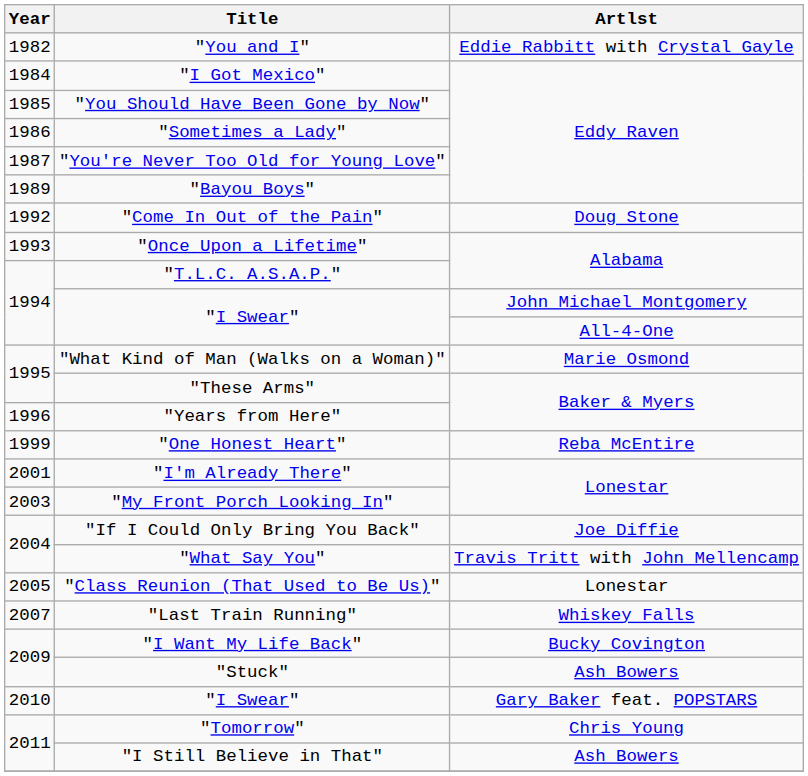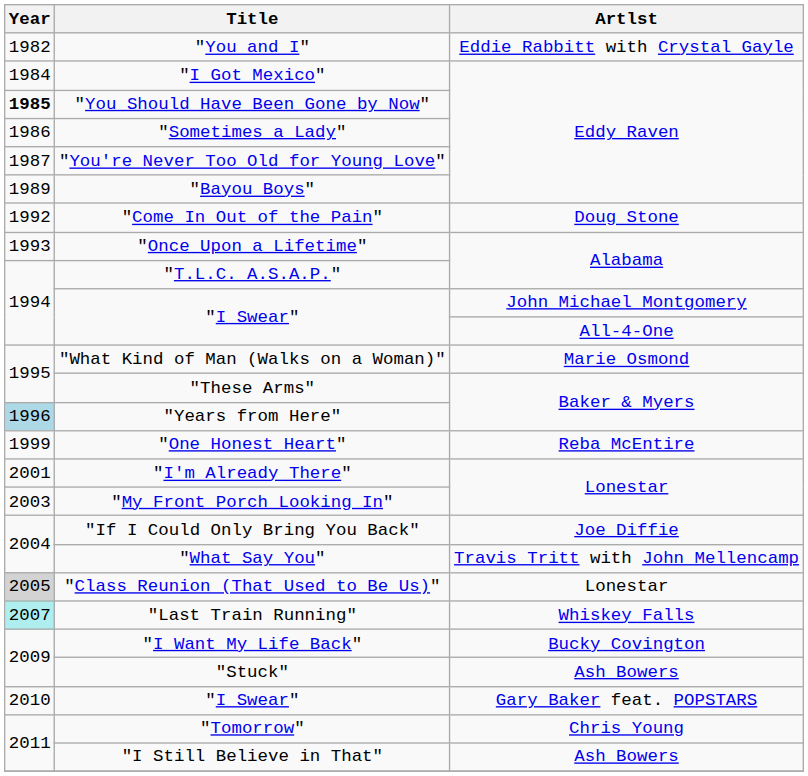(30, 104) normal -> (30, 104) bold
(30, 416) no background -> (30, 416) lightblue background
(30, 587) no background -> (30, 587) lightgrey background
(30, 615) no background -> (30, 615) paleturquoise background
